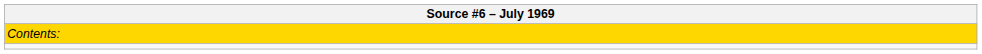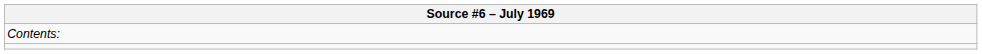(34, 33) gold background -> (34, 33) no background
